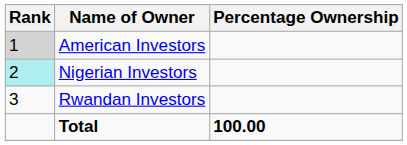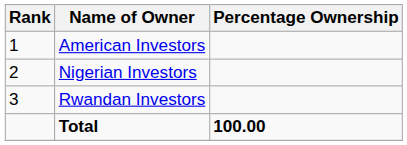(14, 45) lightgrey background -> (14, 45) no background
(14, 72) paleturquoise background -> (14, 72) no background
